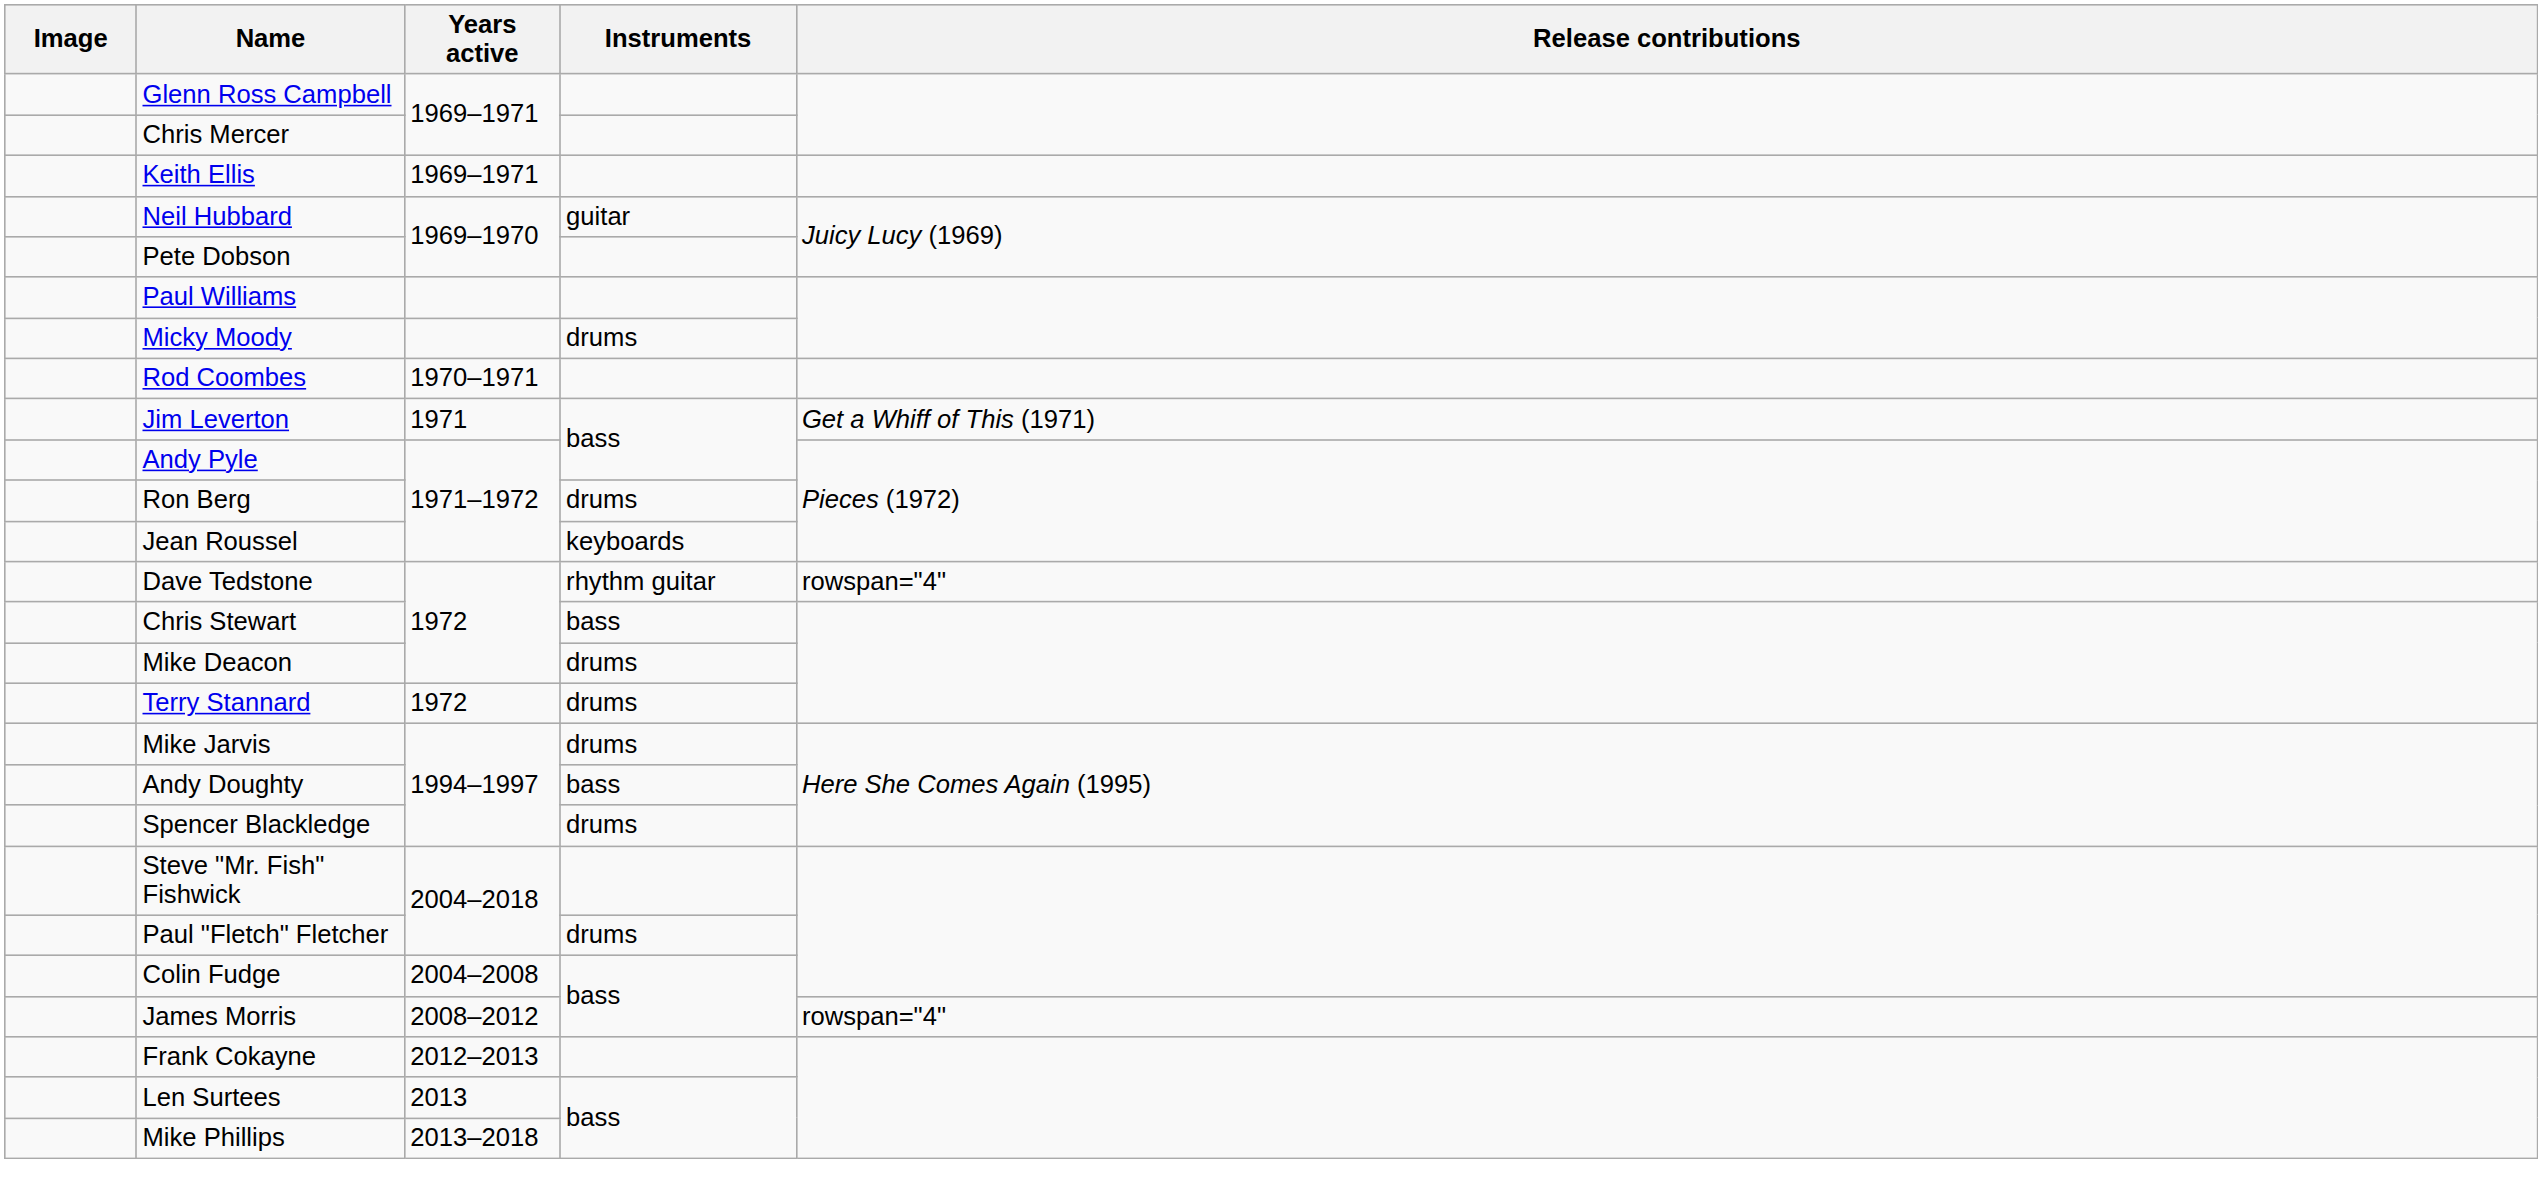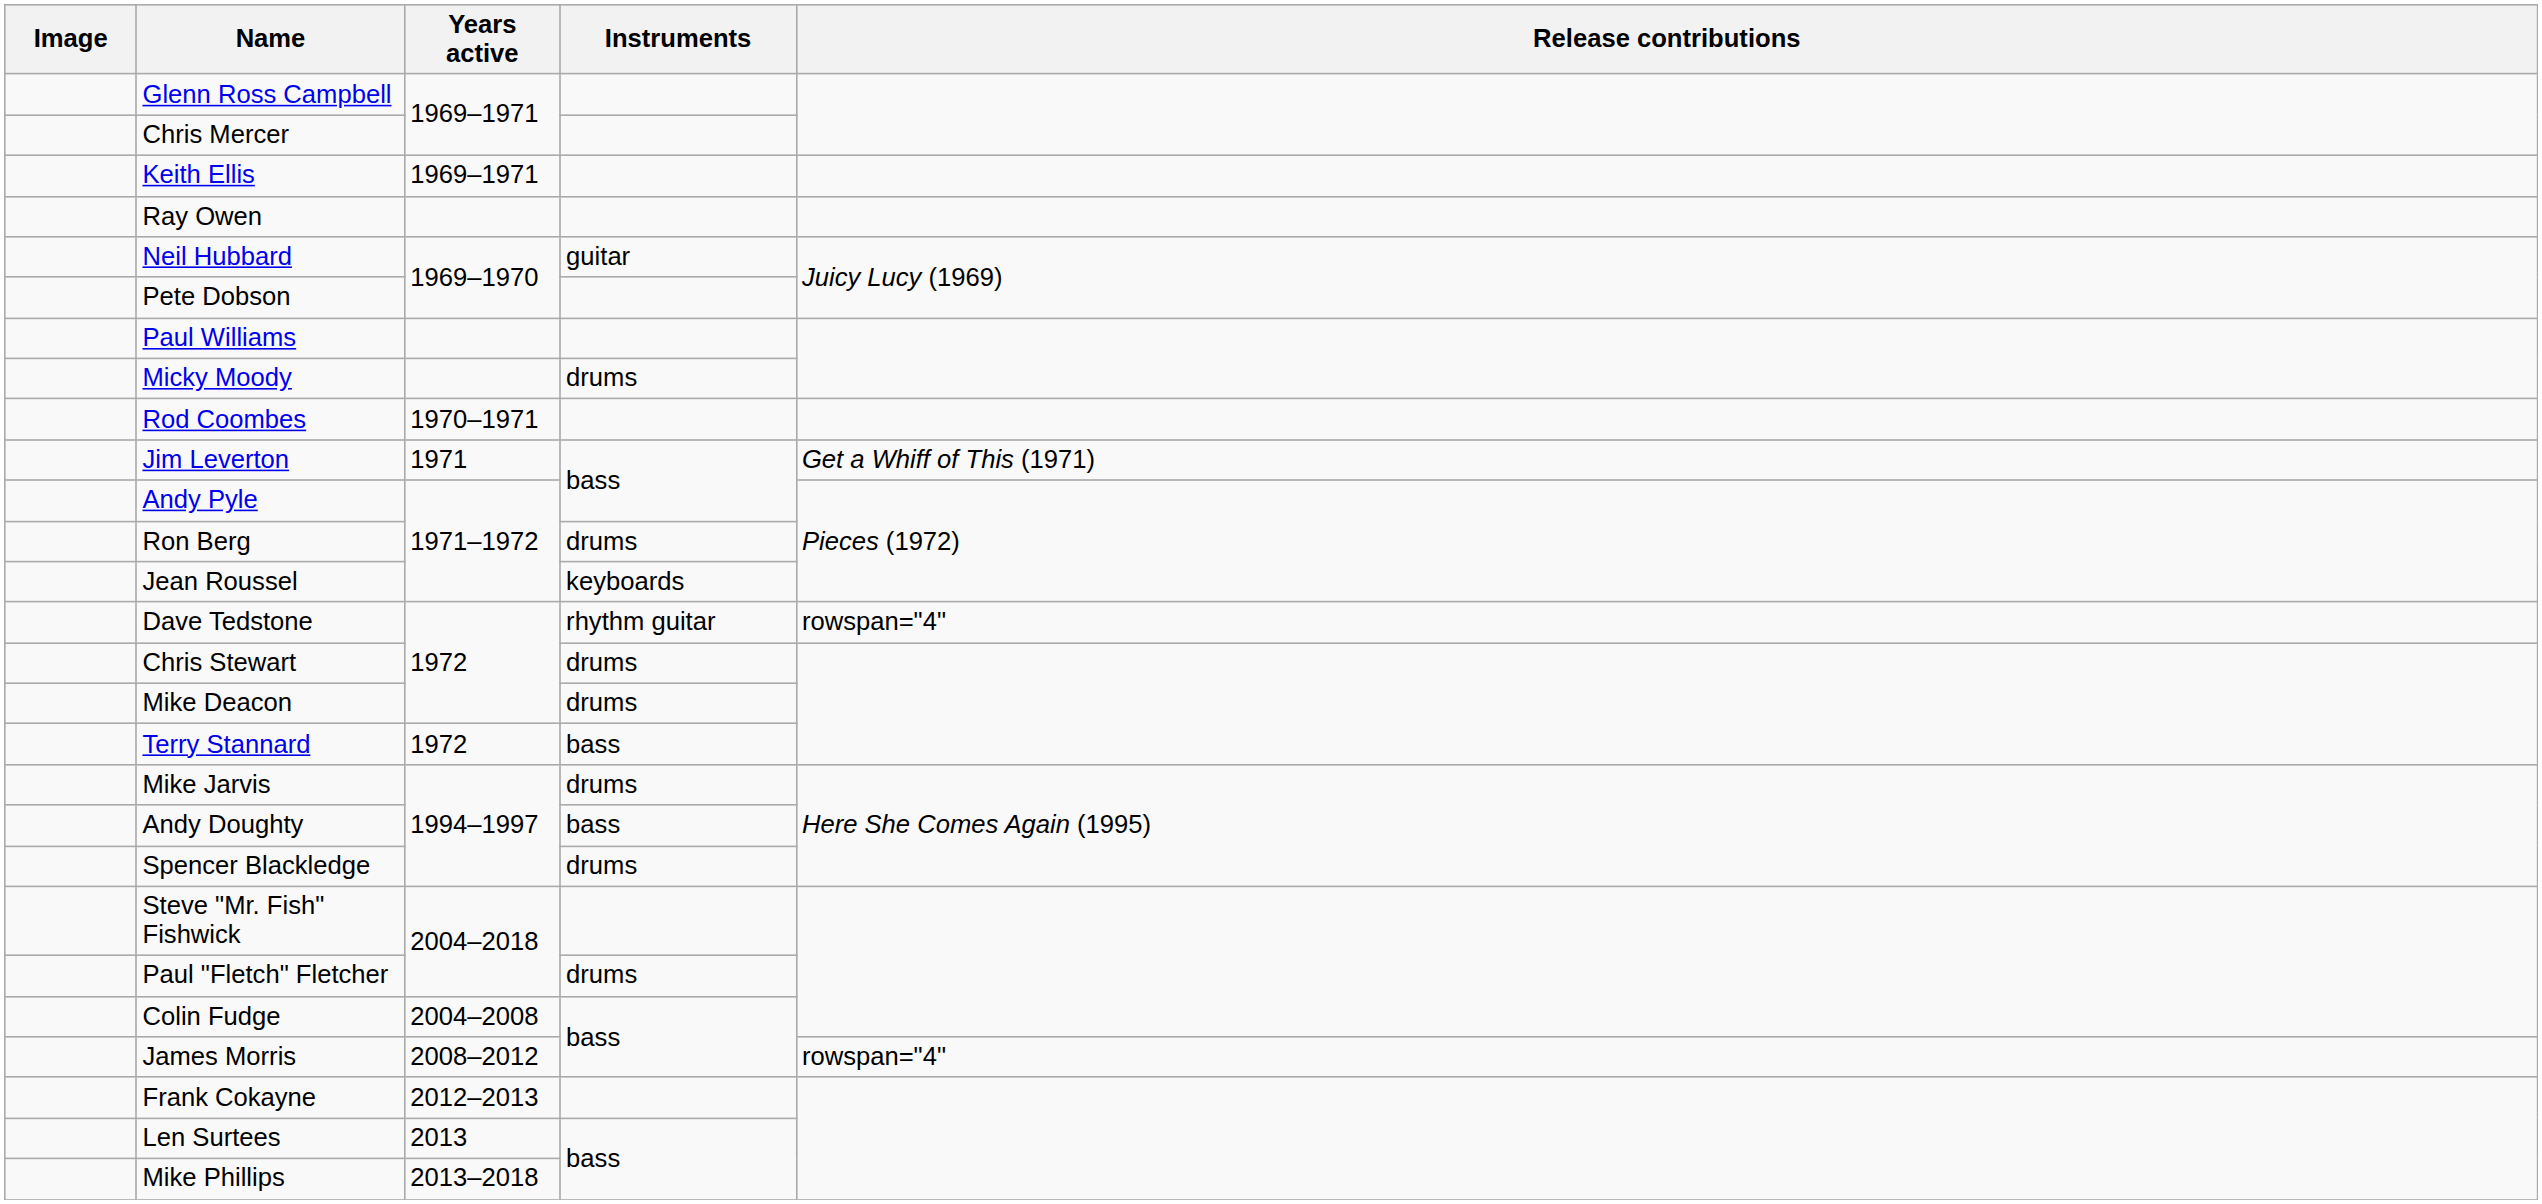+ row: (202, 216)
(593, 622) bass -> (602, 662) drums
(602, 703) drums -> (593, 743) bass
